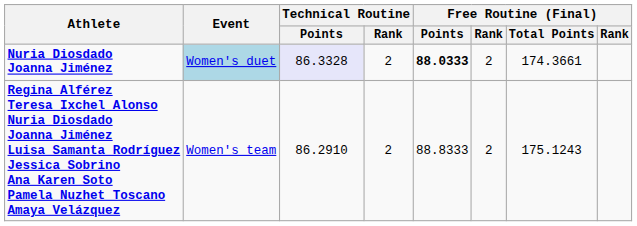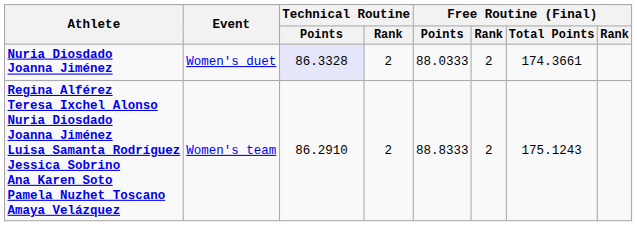(231, 62) lightblue background -> (231, 62) no background
(442, 62) bold -> (442, 62) normal
